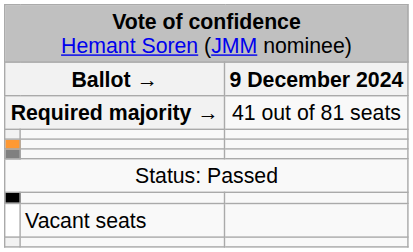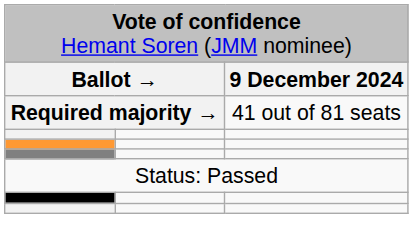- row: (12, 220)
